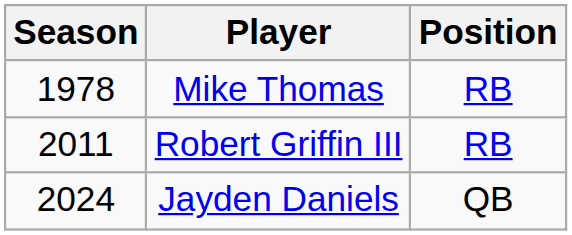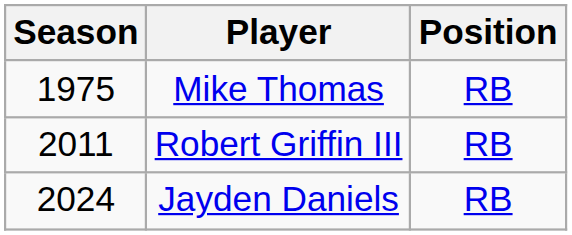(76, 88) 1978 -> (76, 88) 1975
(488, 199) QB -> (488, 199) RB
